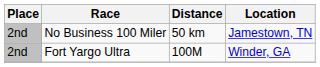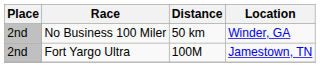(270, 33) Jamestown, TN -> (259, 33) Winder, GA
(259, 52) Winder, GA -> (270, 52) Jamestown, TN
